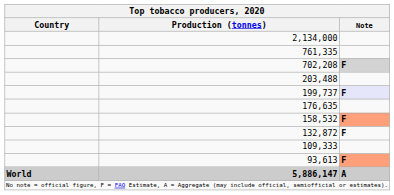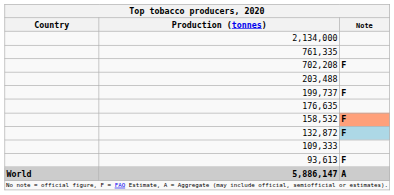(344, 65) lightgrey background -> (344, 65) no background
(344, 92) lavender background -> (344, 92) no background
(344, 133) no background -> (344, 133) lightblue background
(344, 160) lightsalmon background -> (344, 160) no background
